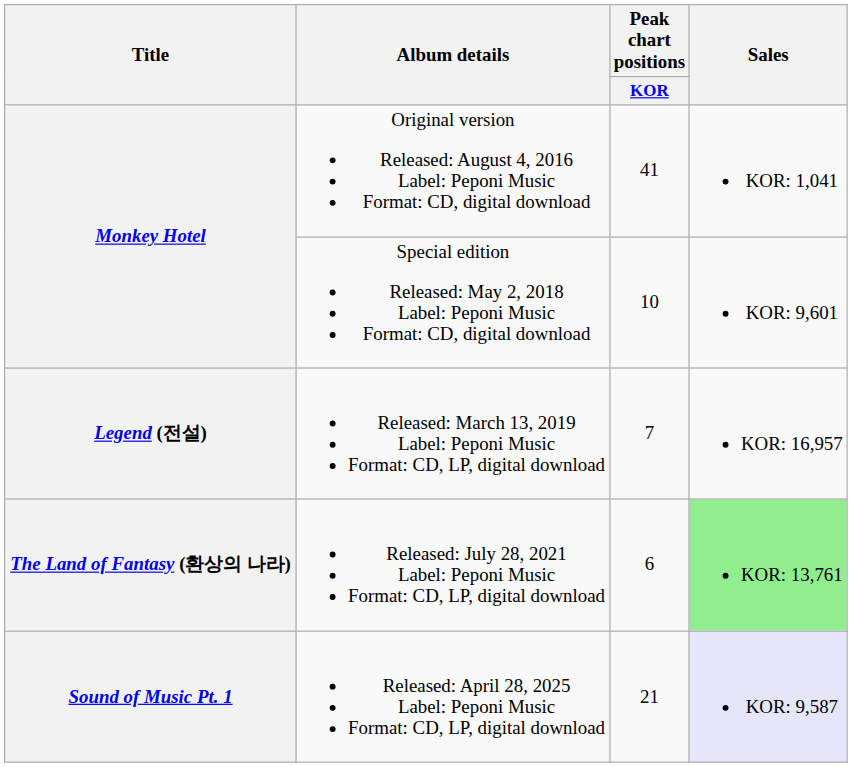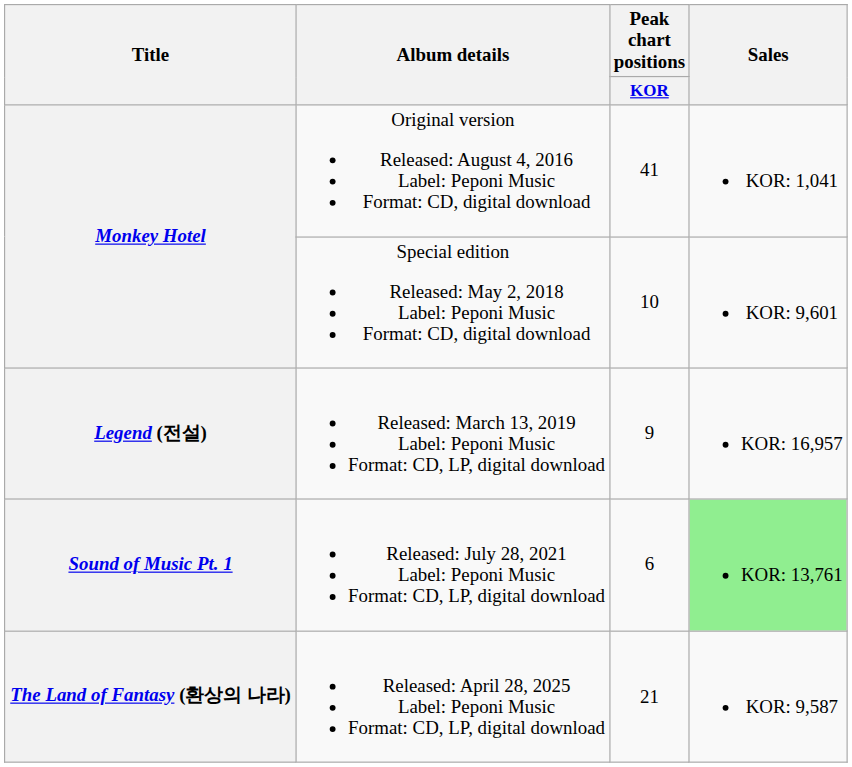(649, 433) 7 -> (649, 433) 9
(151, 564) The Land of Fantasy (환상의 나라) -> (151, 564) Sound of Music Pt. 1
(151, 696) Sound of Music Pt. 1 -> (151, 695) The Land of Fantasy (환상의 나라)
(768, 707) lavender background -> (768, 707) no background
